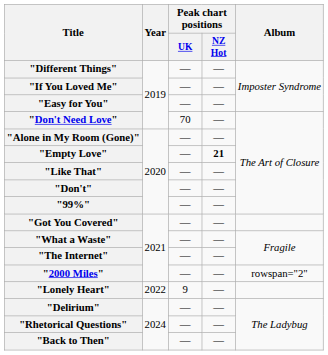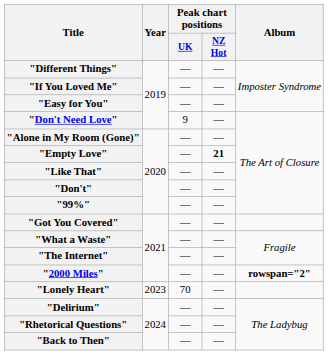(185, 120) 70 -> (185, 120) 9
(279, 273) normal -> (279, 273) bold
(155, 290) 2022 -> (155, 290) 2023
(185, 290) 9 -> (185, 290) 70
